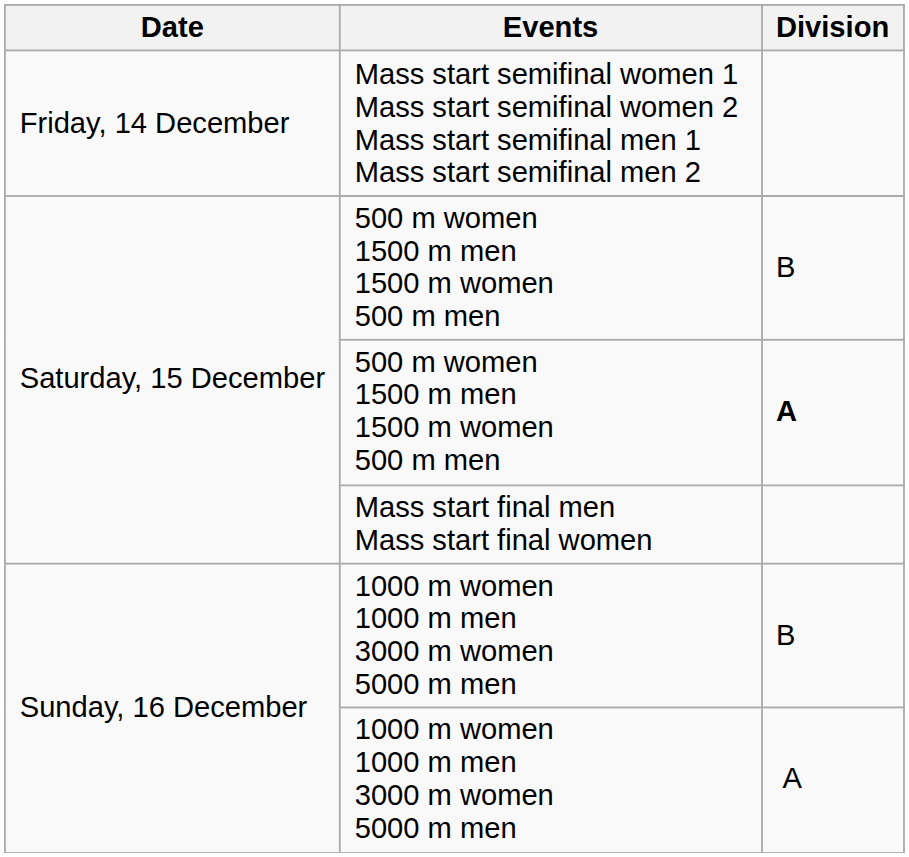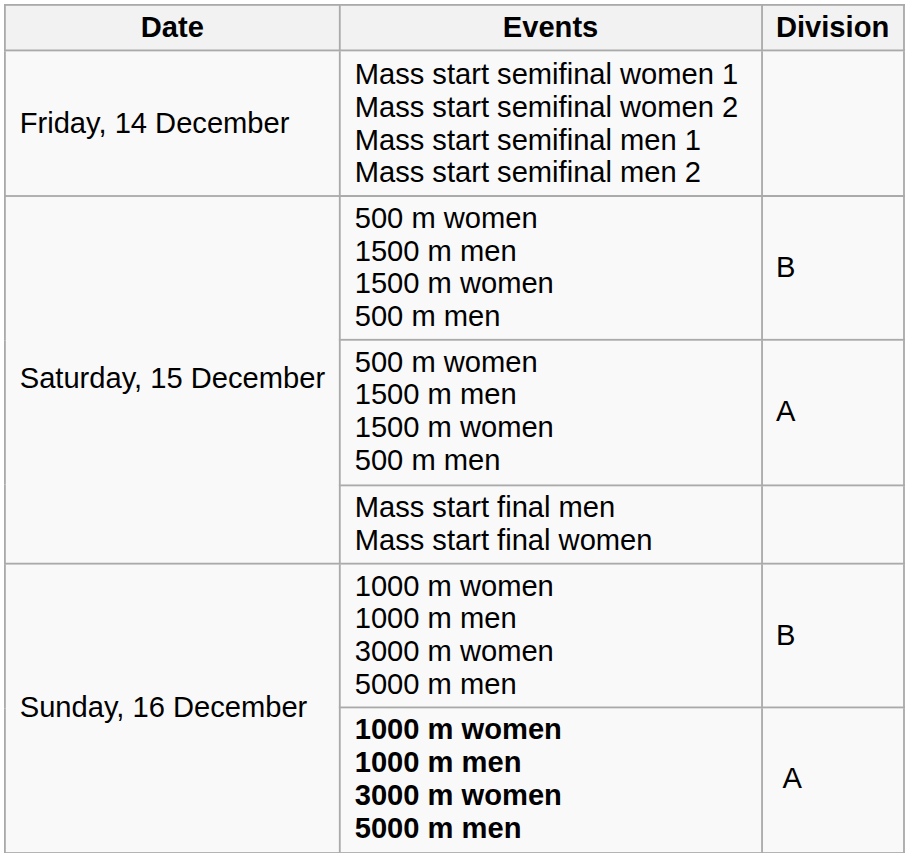(786, 411) bold -> (786, 411) normal
(454, 779) normal -> (458, 779) bold
